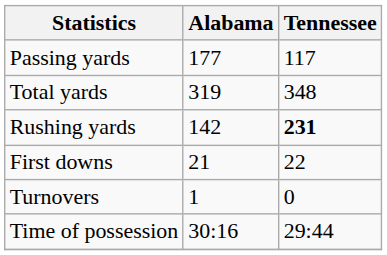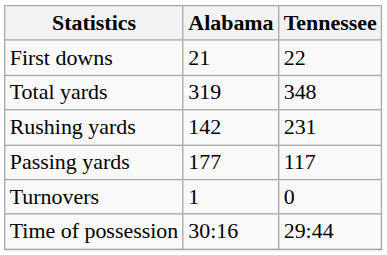rows swapped: (61, 161) <-> (70, 57)
(300, 127) bold -> (300, 127) normal
